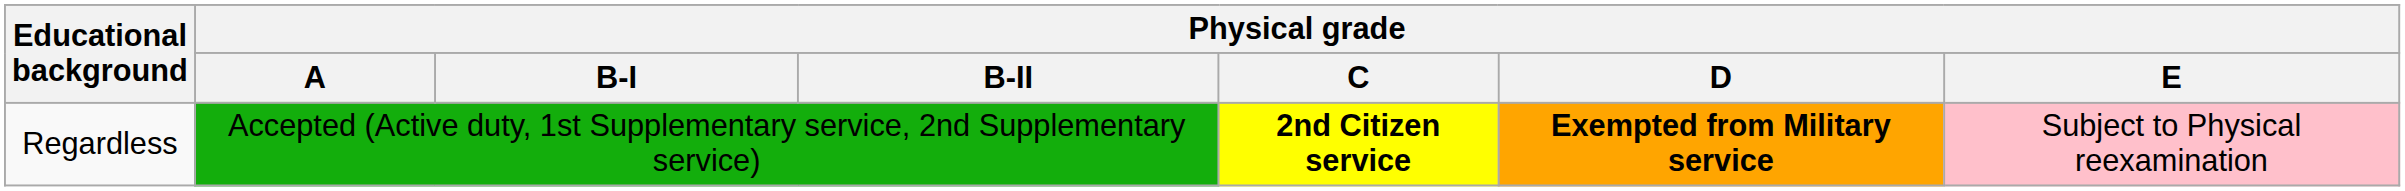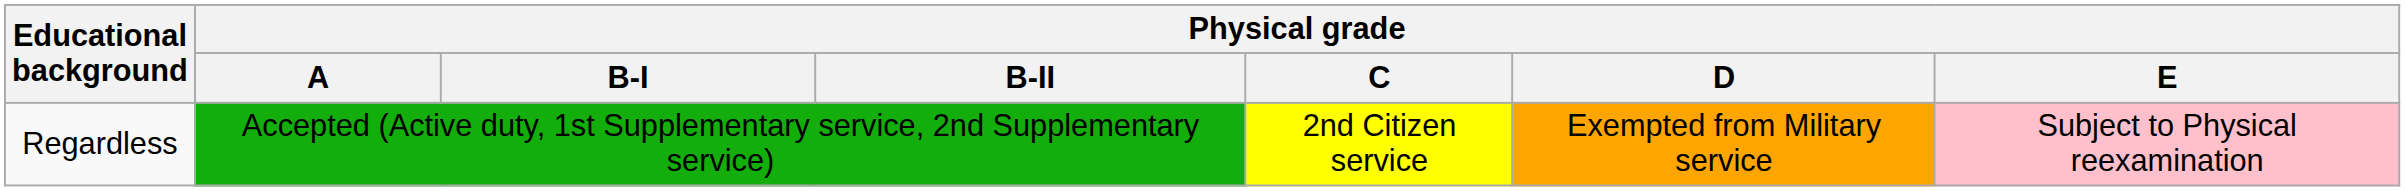(1358, 143) bold -> (1379, 143) normal
(1721, 143) bold -> (1724, 143) normal
